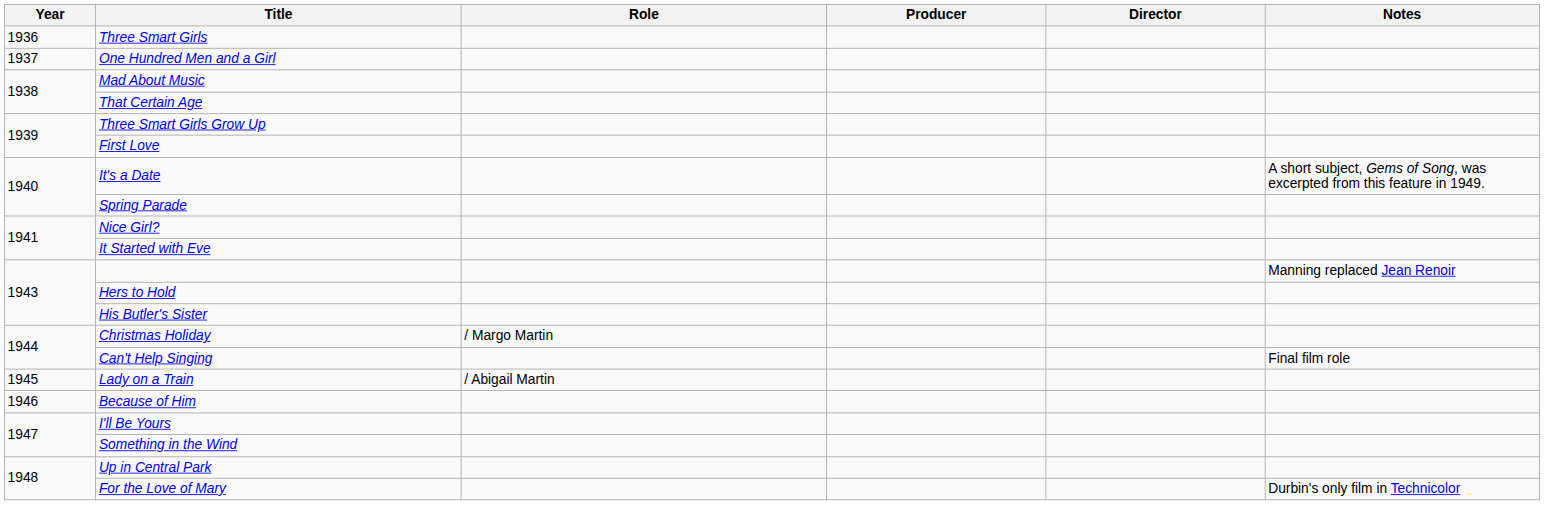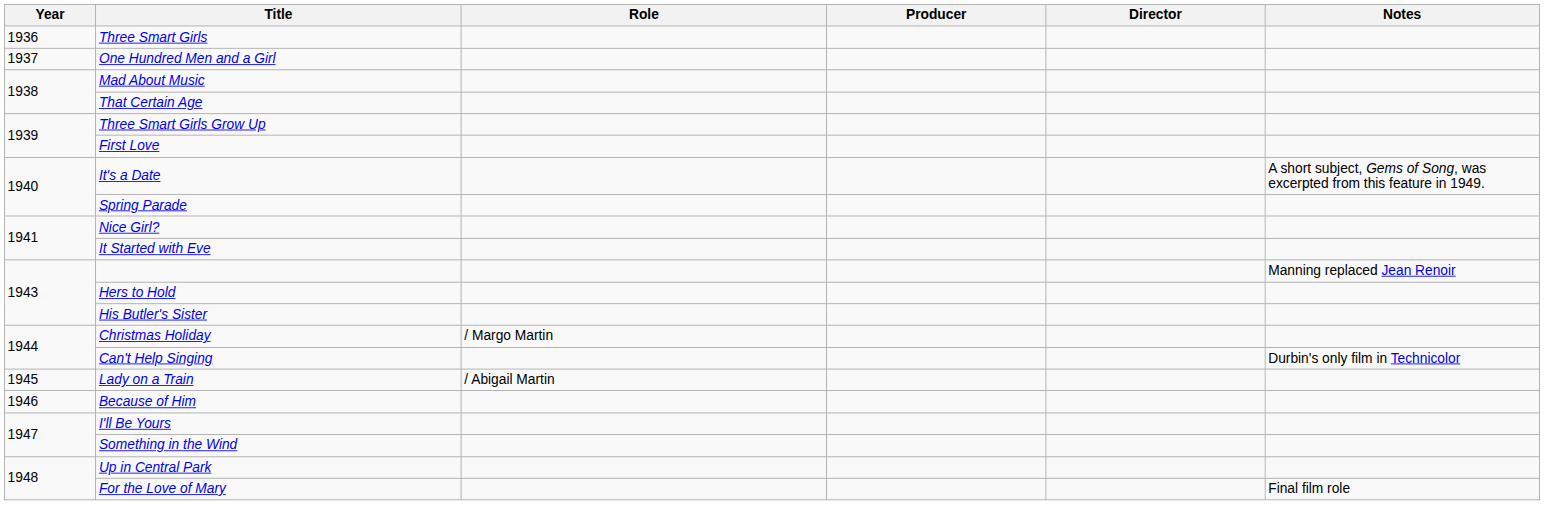(1309, 358) Final film role -> (1364, 358) Durbin's only film in Technicolor
(1364, 489) Durbin's only film in Technicolor -> (1309, 489) Final film role
